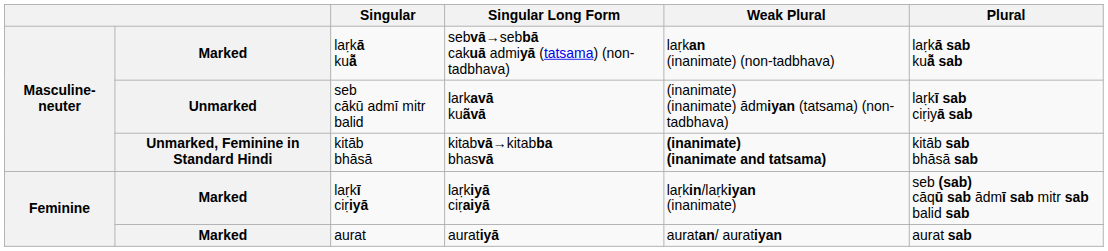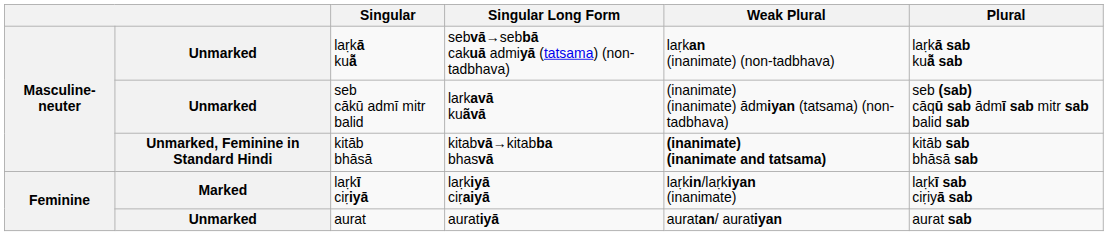(223, 53) Marked -> (223, 53) Unmarked
(942, 106) laṛkī sab ciṛiyā sab -> (1000, 106) seb (sab) cāqū sab ādmī sab mitr sab balid sab
(1000, 197) seb (sab) cāqū sab ādmī sab mitr sab balid sab -> (942, 189) laṛkī sab ciṛiyā sab
(223, 235) Marked -> (223, 219) Unmarked
